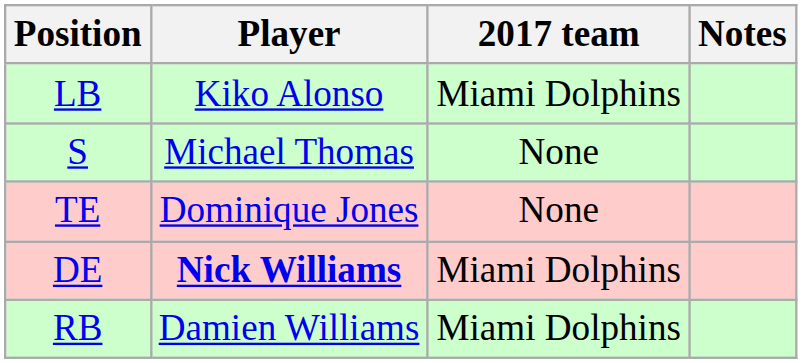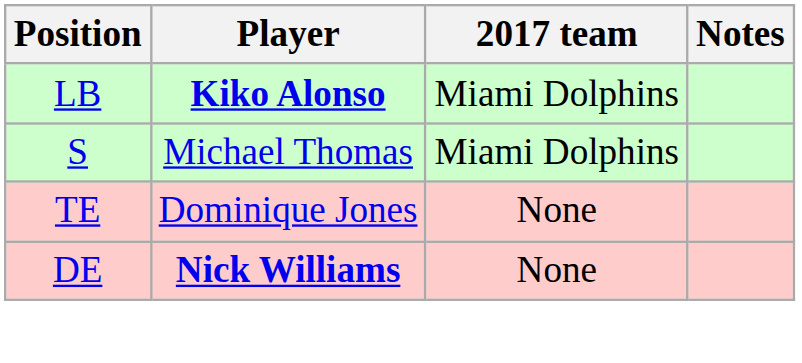(289, 92) normal -> (288, 92) bold
(559, 151) None -> (557, 151) Miami Dolphins
(559, 269) Miami Dolphins -> (557, 269) None
- row: (78, 328)
